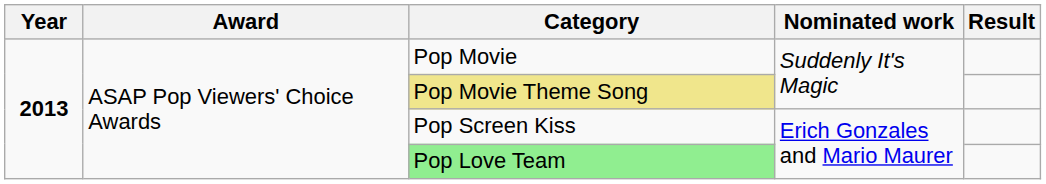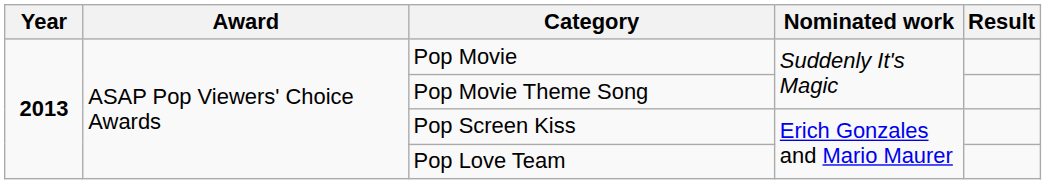(531, 91) khaki background -> (531, 91) no background
(490, 160) lightgreen background -> (490, 160) no background
